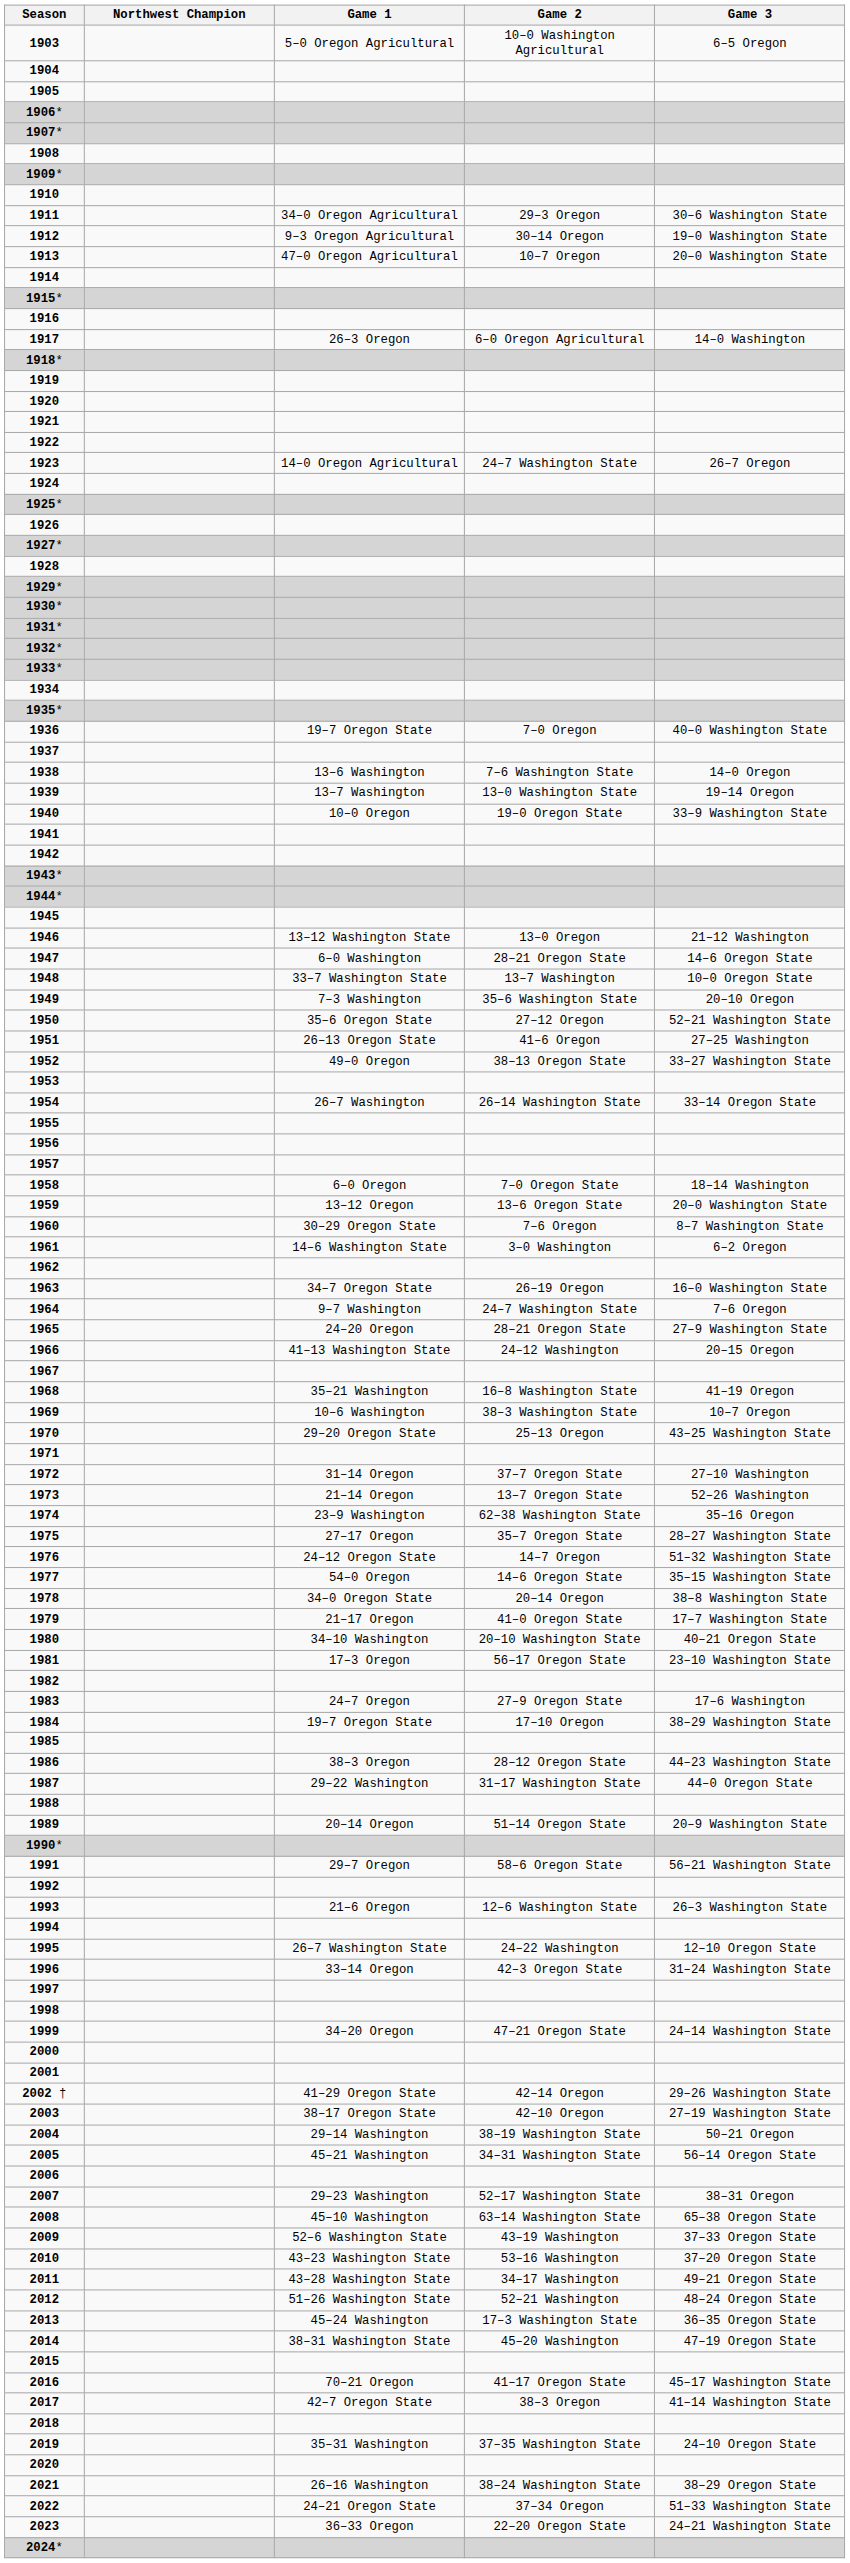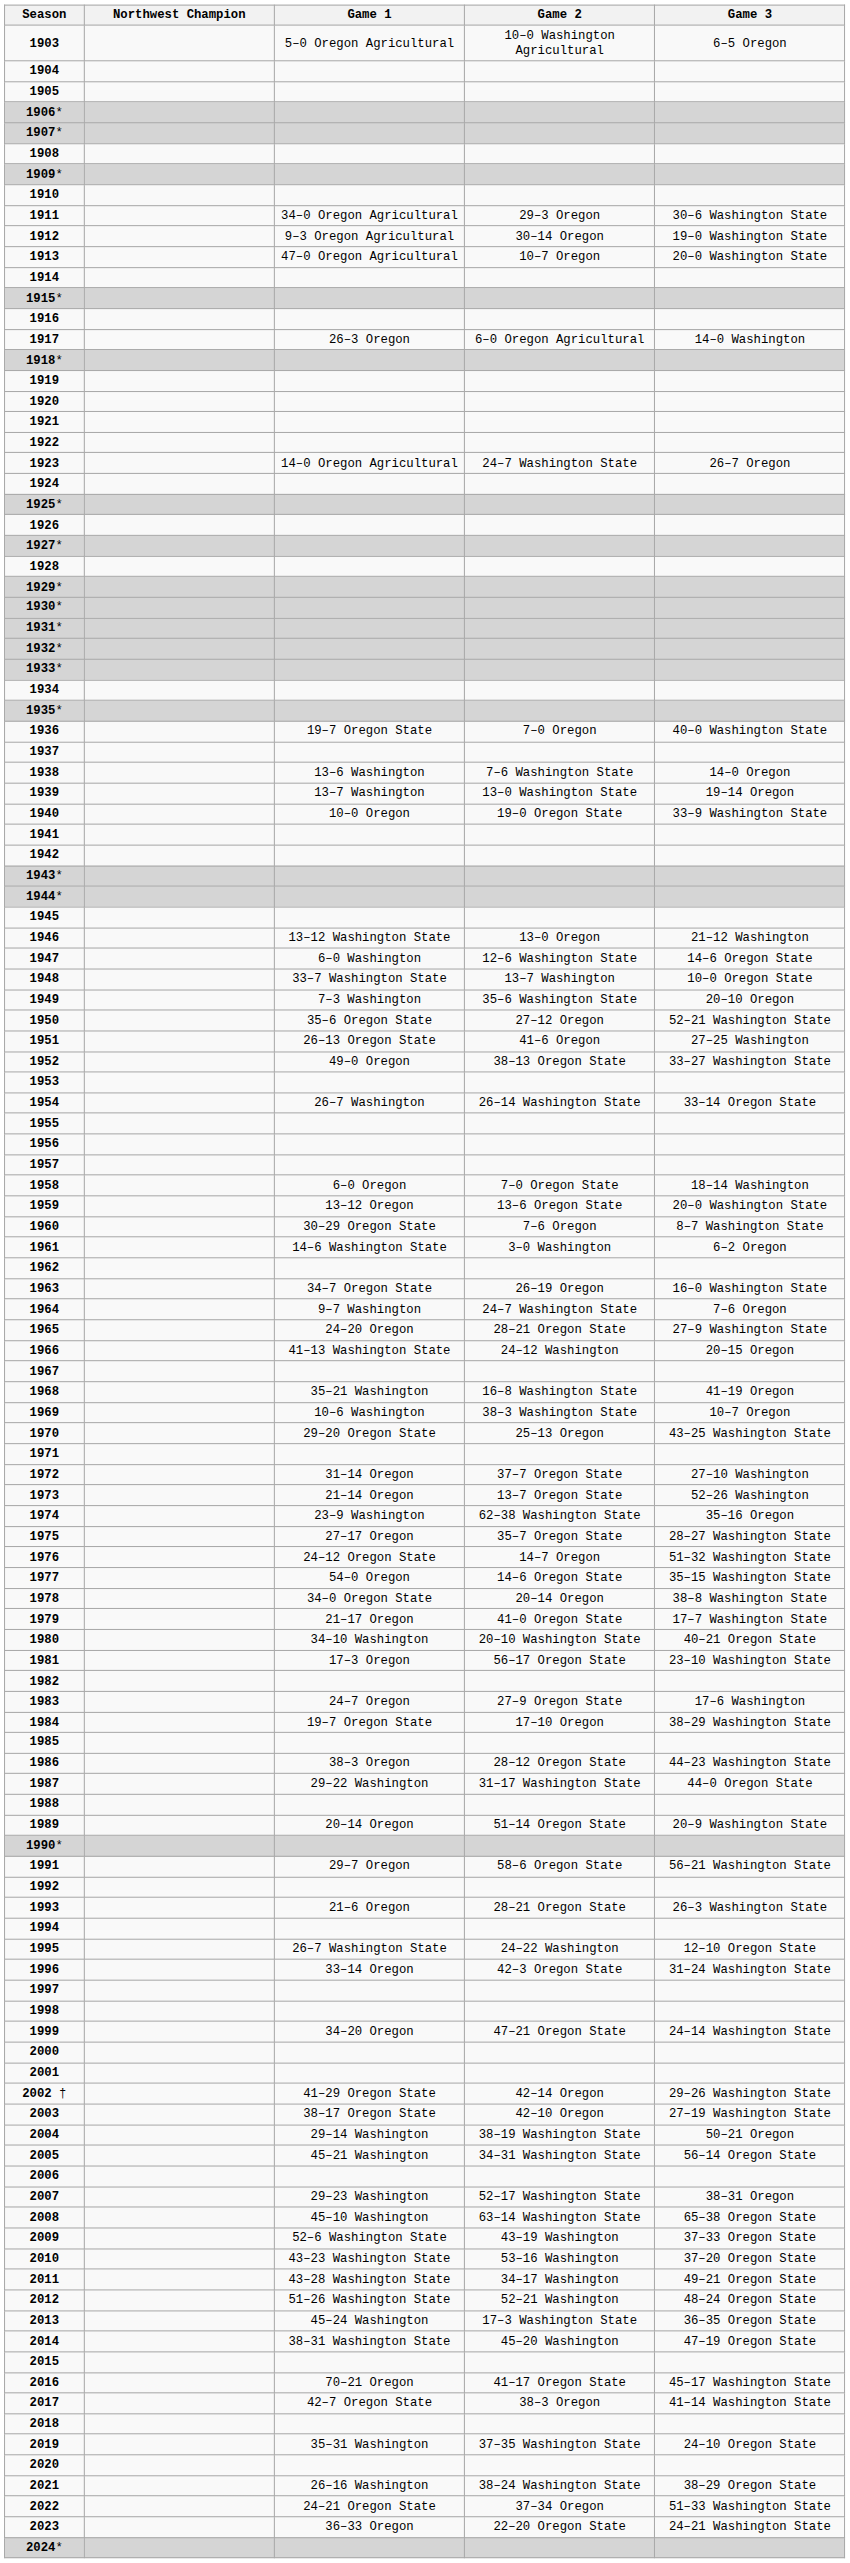(560, 959) 28–21 Oregon State -> (560, 959) 12–6 Washington State
(560, 1908) 12–6 Washington State -> (560, 1908) 28–21 Oregon State
